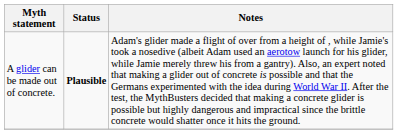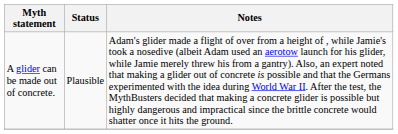(86, 80) bold -> (85, 80) normal
